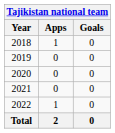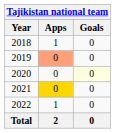(56, 58) no background -> (56, 58) lightsalmon background
(92, 74) no background -> (92, 74) lightyellow background
(56, 89) no background -> (56, 89) gold background
